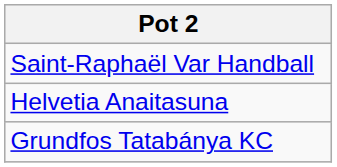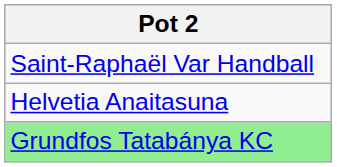(142, 141) no background -> (142, 141) lightgreen background
